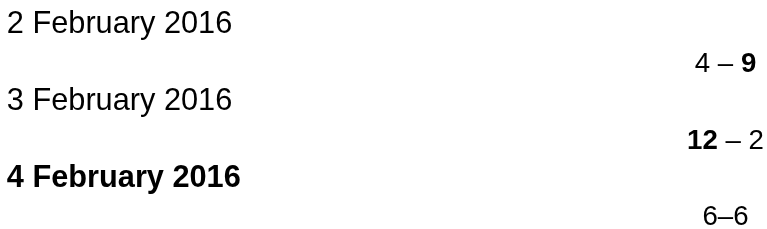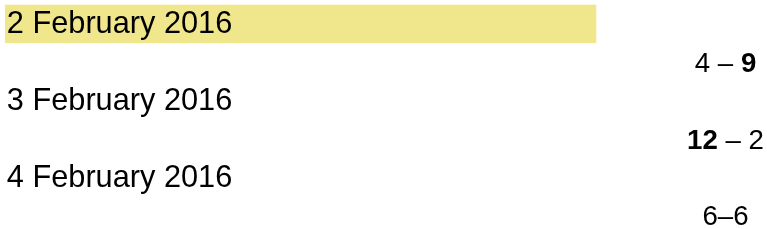(120, 23) no background -> (120, 23) khaki background
(124, 177) bold -> (120, 177) normal
